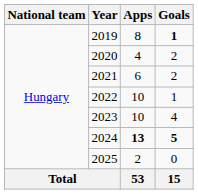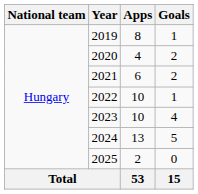(174, 35) bold -> (174, 35) normal
(138, 138) bold -> (138, 138) normal
(174, 138) bold -> (174, 138) normal
